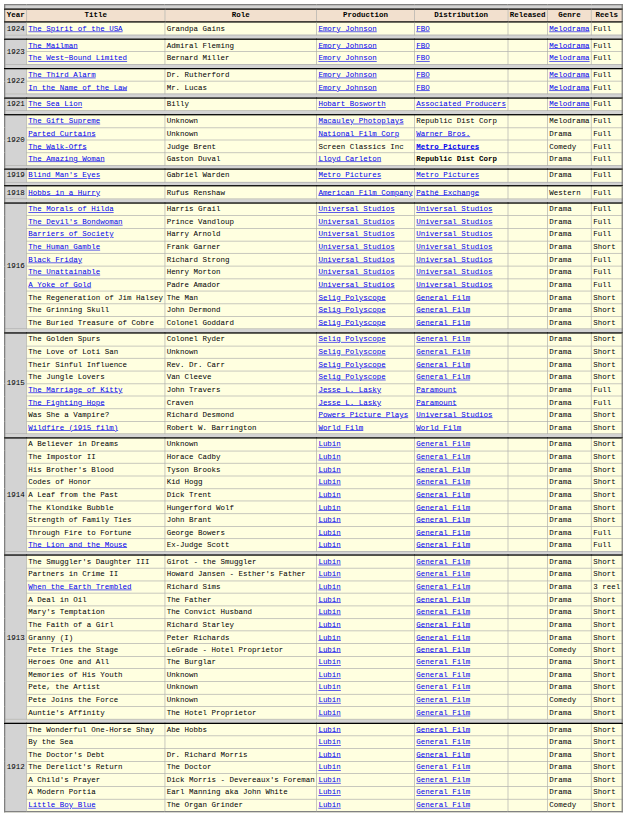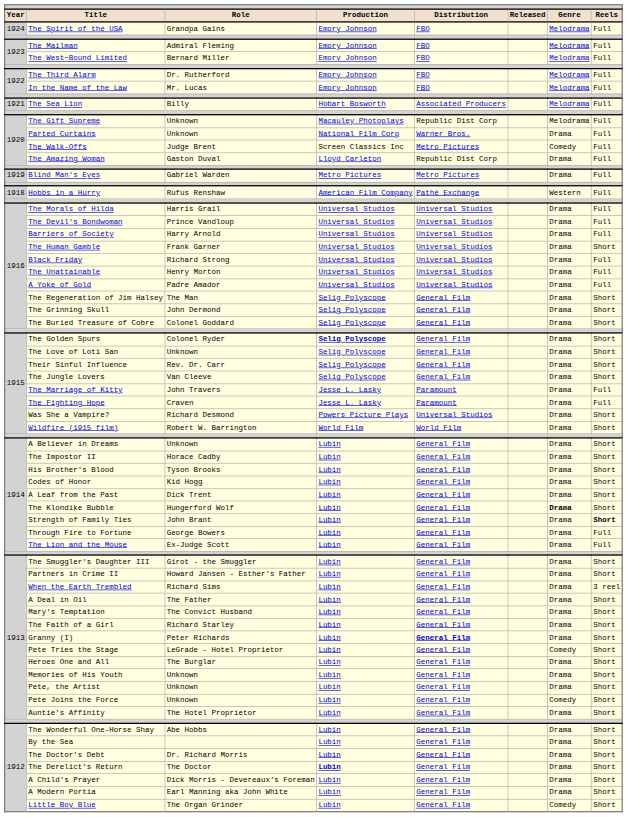(448, 146) bold -> (448, 146) normal
(457, 159) bold -> (457, 159) normal
(352, 339) normal -> (352, 339) bold
(560, 507) normal -> (560, 507) bold
(604, 520) normal -> (604, 520) bold
(443, 637) normal -> (443, 637) bold
(330, 767) normal -> (330, 767) bold
